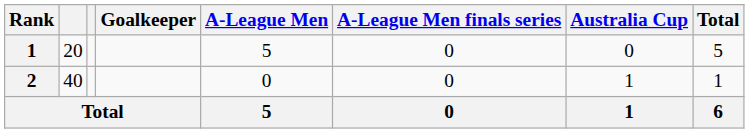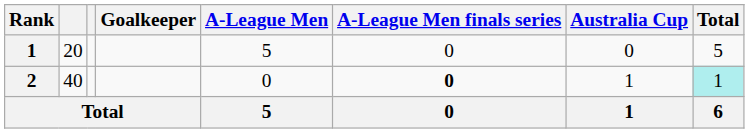(449, 81) normal -> (449, 81) bold
(718, 81) no background -> (718, 81) paleturquoise background
